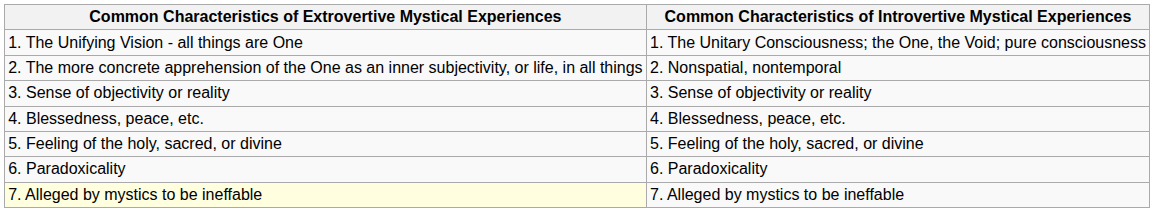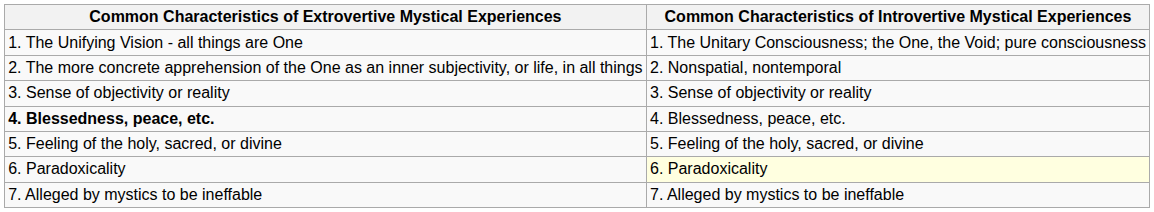(106, 118) normal -> (111, 118) bold
(709, 169) no background -> (709, 169) lightyellow background
(135, 194) lightyellow background -> (135, 194) no background
